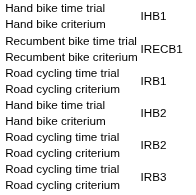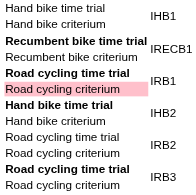(71, 41) normal -> (76, 41) bold
(62, 73) normal -> (68, 73) bold
(63, 89) no background -> (63, 89) pink background
(55, 105) normal -> (59, 105) bold
(62, 169) normal -> (68, 169) bold
